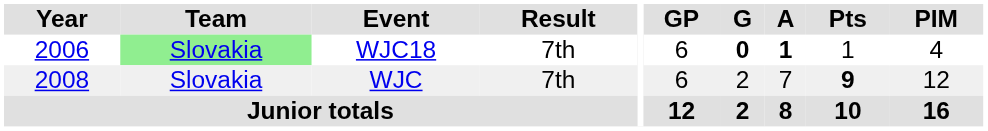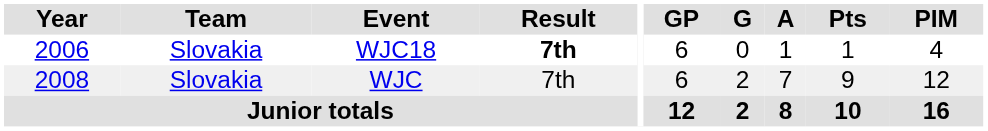(216, 49) lightgreen background -> (216, 49) no background
(558, 49) normal -> (558, 49) bold
(742, 49) bold -> (742, 49) normal
(786, 49) bold -> (786, 49) normal
(848, 80) bold -> (848, 80) normal
